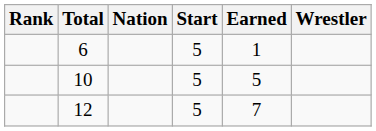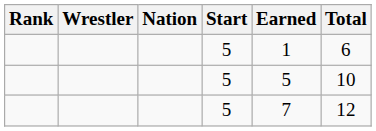columns swapped: (331, 19) <-> (83, 19)
